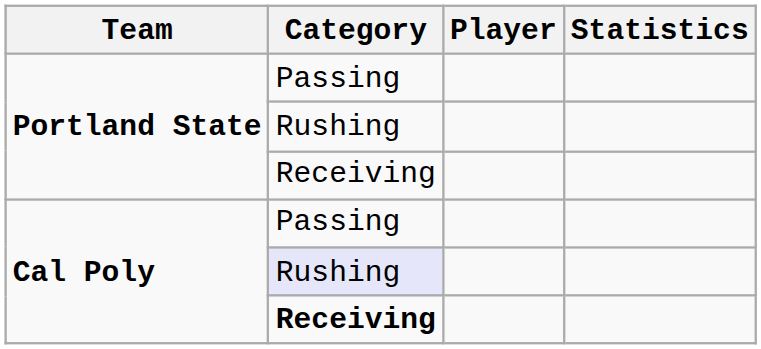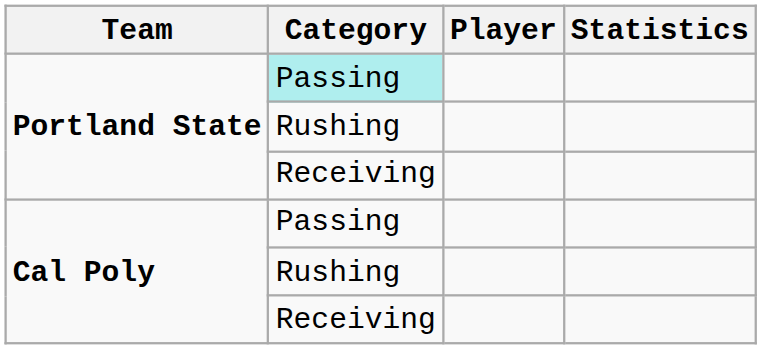(338, 78) no background -> (338, 78) paleturquoise background
(338, 271) lavender background -> (338, 271) no background
(356, 320) bold -> (356, 320) normal
